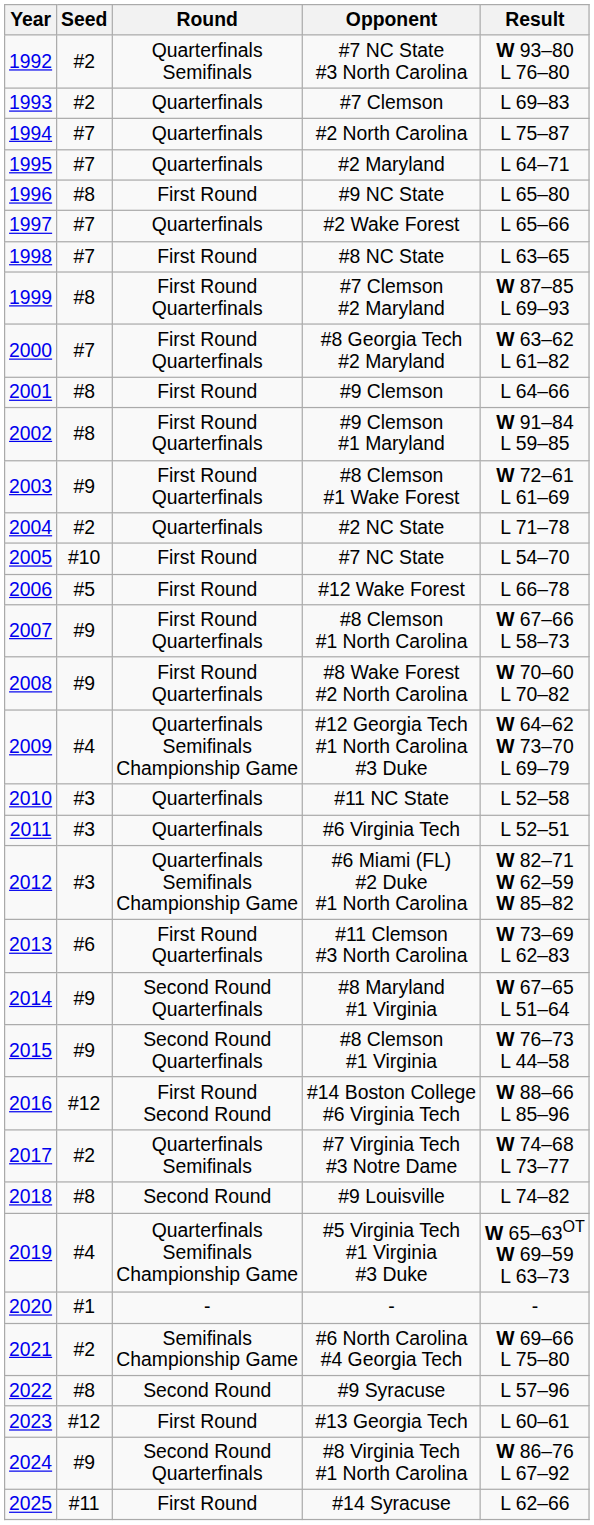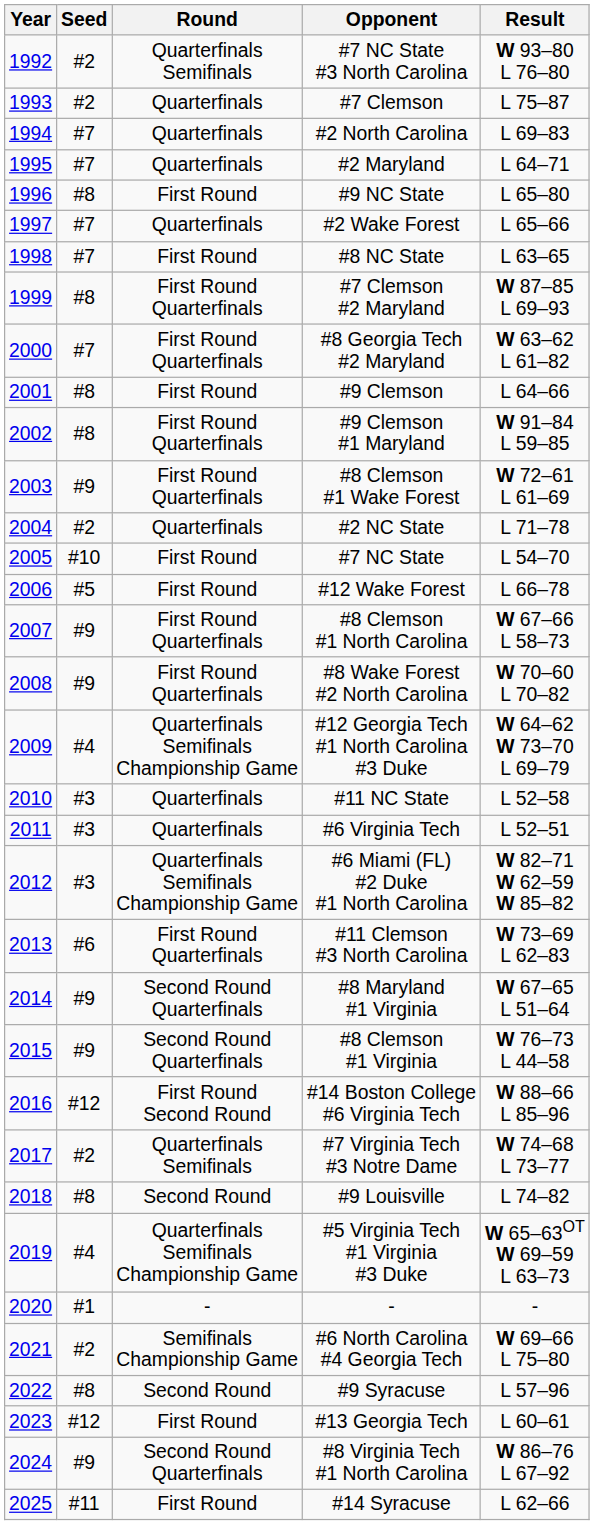(535, 103) L 69–83 -> (535, 103) L 75–87
(535, 133) L 75–87 -> (535, 133) L 69–83
